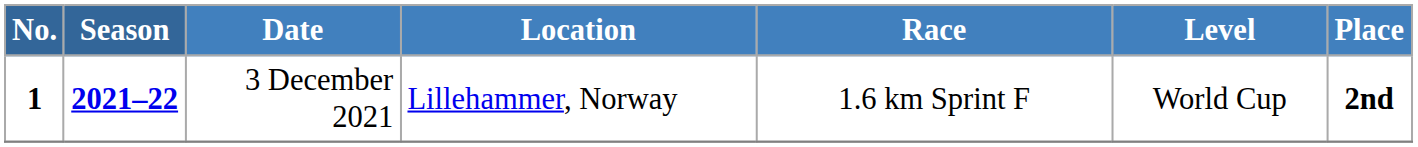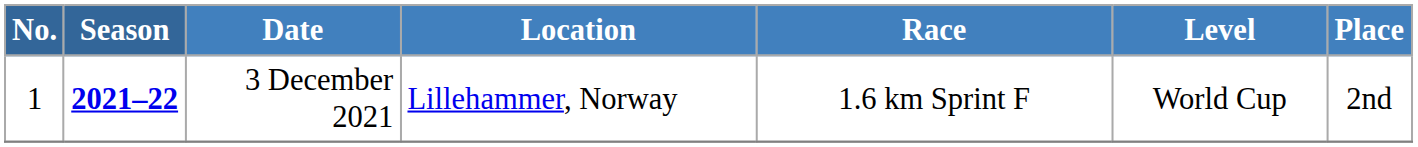(35, 98) bold -> (35, 98) normal
(1369, 98) bold -> (1369, 98) normal
